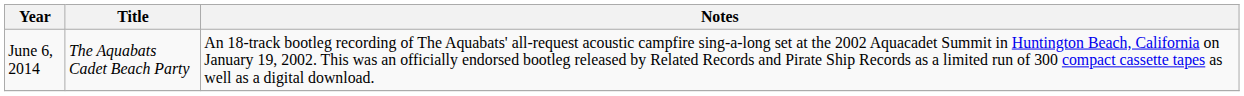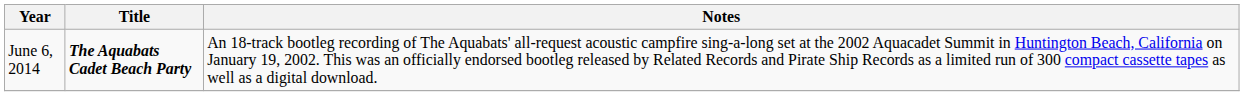(129, 60) normal -> (130, 60) bold
